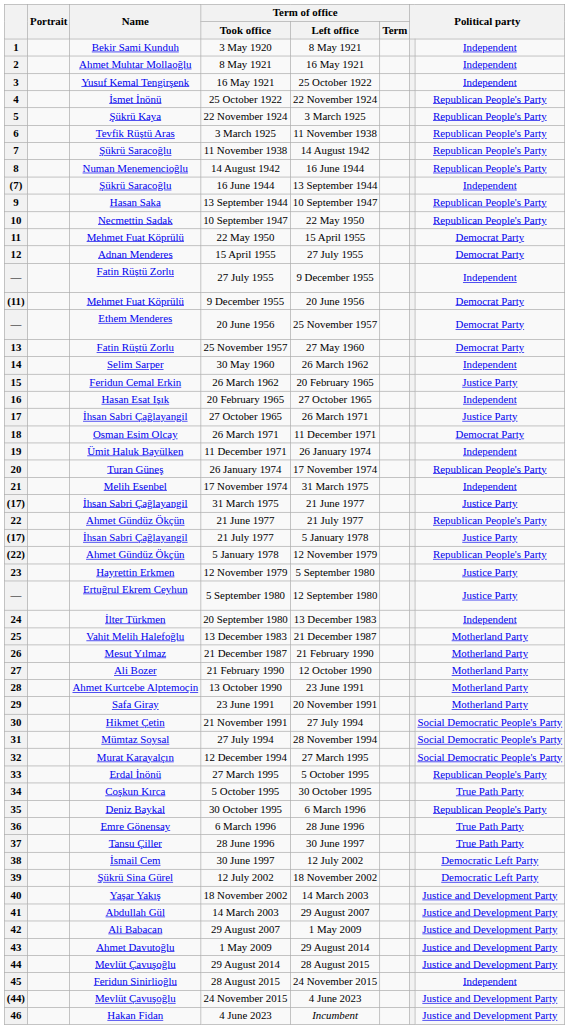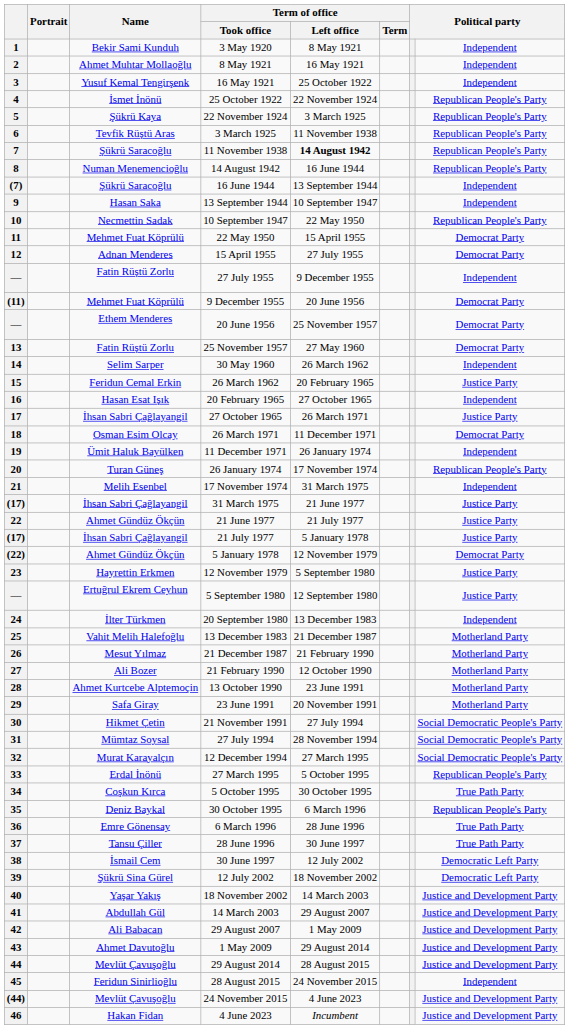(335, 151) normal -> (335, 151) bold
(490, 202) Republican People's Party -> (490, 202) Independent
(490, 520) Republican People's Party -> (490, 520) Justice Party
(490, 555) Republican People's Party -> (490, 555) Democrat Party
